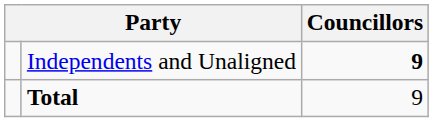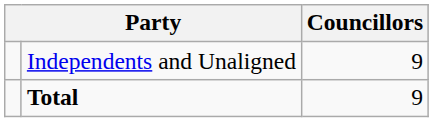(417, 60) bold -> (417, 60) normal
